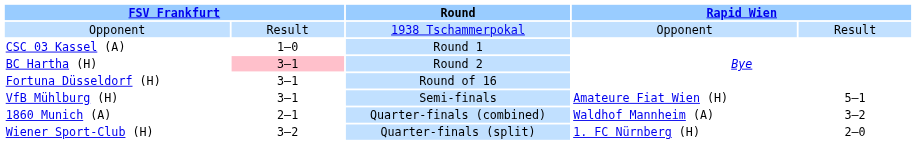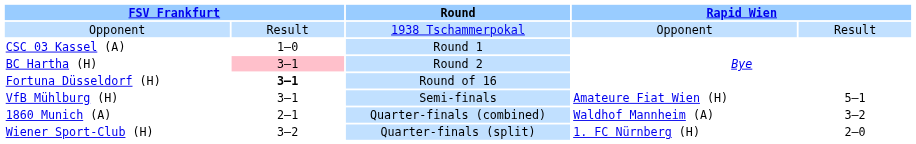(288, 81) normal -> (288, 81) bold
